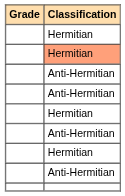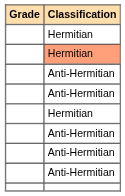(70, 153) Hermitian -> (81, 153) Anti-Hermitian
